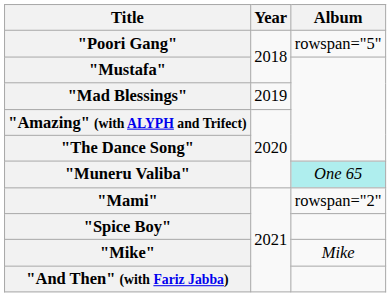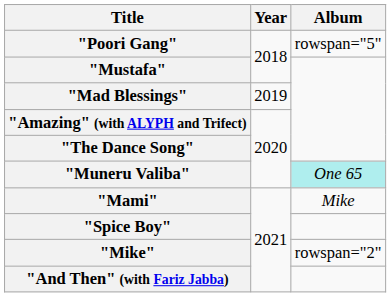(338, 200) rowspan="2" -> (338, 200) Mike
(338, 252) Mike -> (338, 252) rowspan="2"
